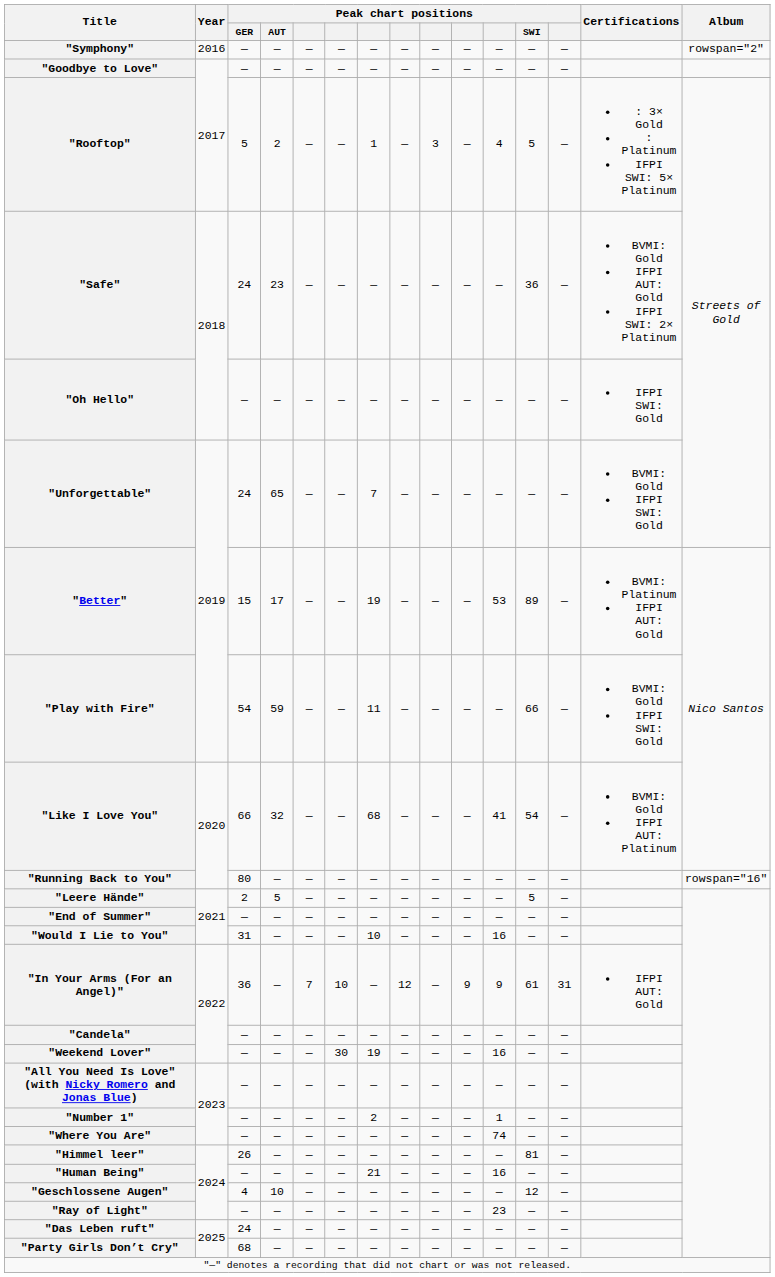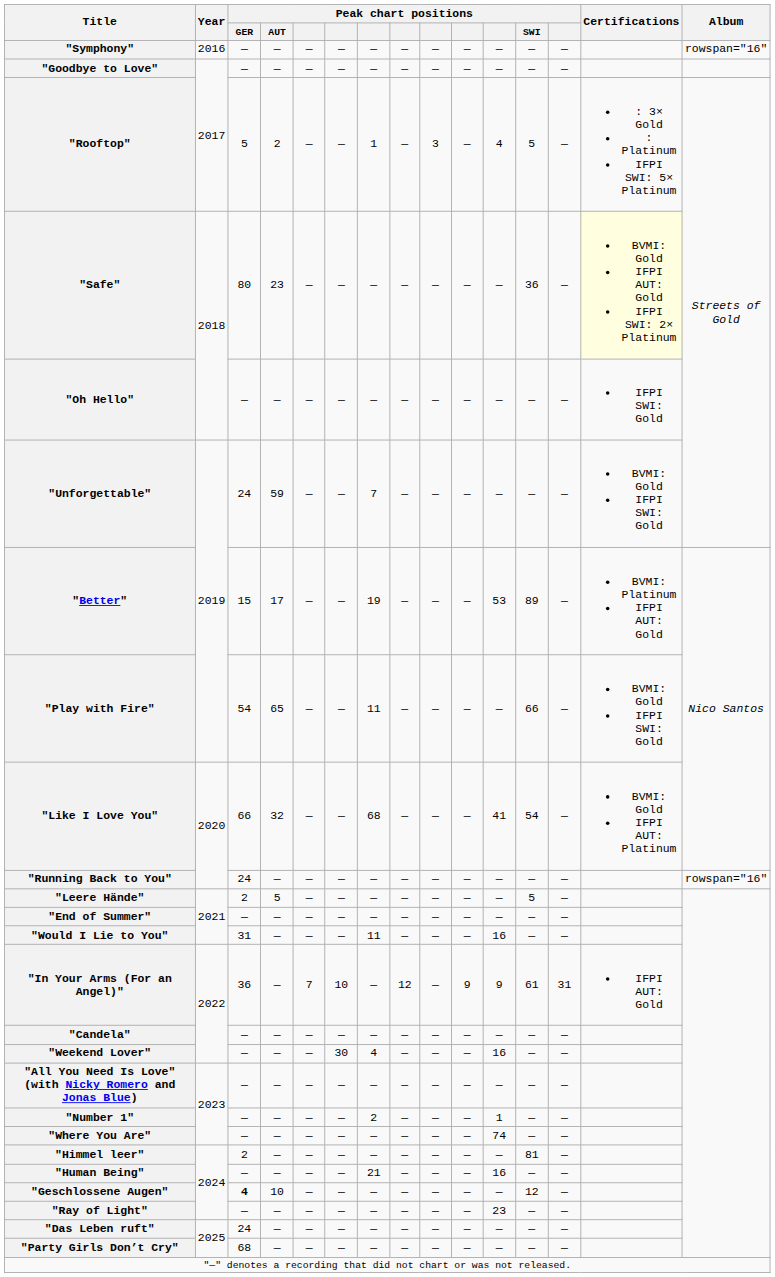(726, 50) rowspan="2" -> (726, 50) rowspan="16"
(244, 285) 24 -> (244, 285) 80
(631, 292) no background -> (631, 292) lightyellow background
(277, 494) 65 -> (277, 494) 59
(277, 709) 59 -> (277, 709) 65
(244, 879) 80 -> (244, 879) 24
(374, 935) 10 -> (374, 935) 11
(374, 1054) 19 -> (374, 1054) 4
(244, 1155) 26 -> (244, 1155) 2
(244, 1192) normal -> (244, 1192) bold
